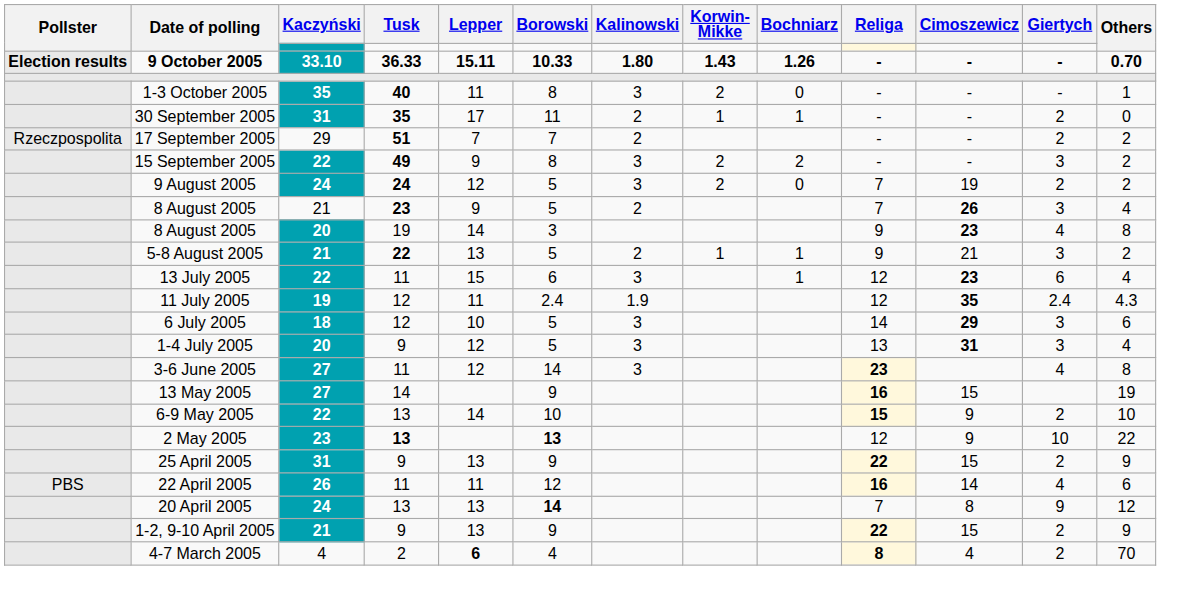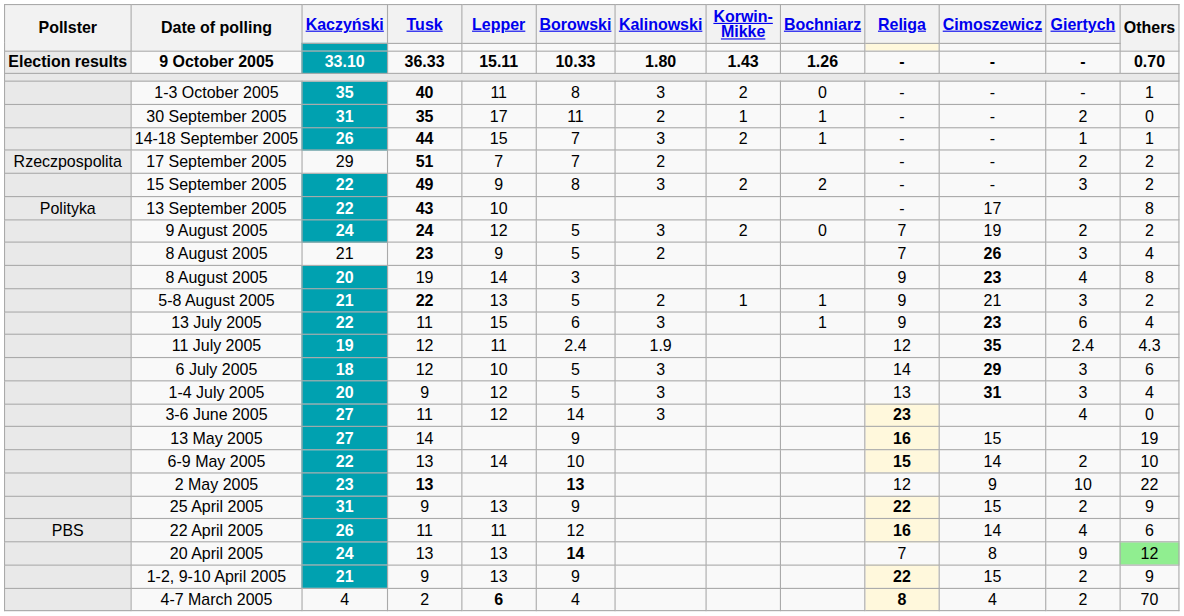+ row: (216, 139)
+ row: (216, 208)
(879, 277) 12 -> (902, 323) 9
(1126, 369) 8 -> (1149, 416) 0
(969, 416) 9 -> (992, 462) 14
(1126, 508) no background -> (1149, 554) lightgreen background
